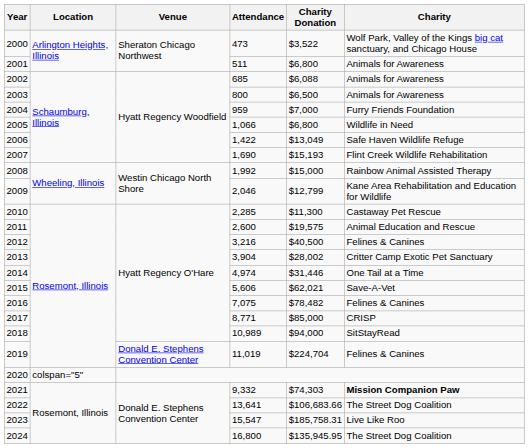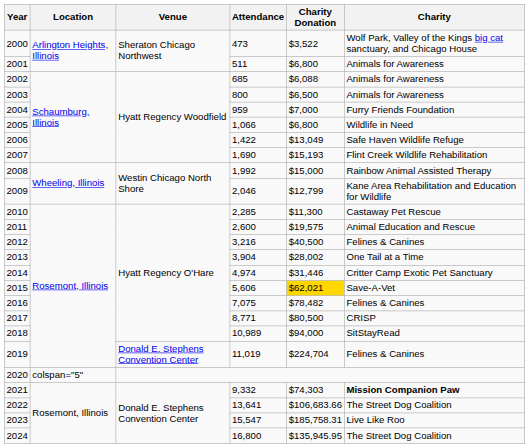(420, 257) Critter Camp Exotic Pet Sanctuary -> (385, 257) One Tail at a Time
(385, 272) One Tail at a Time -> (420, 272) Critter Camp Exotic Pet Sanctuary
(306, 288) no background -> (306, 288) gold background
(306, 318) $85,000 -> (306, 318) $80,500
